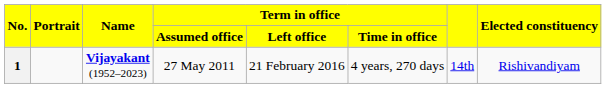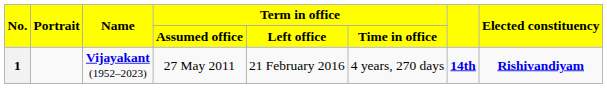(462, 65) normal -> (463, 65) bold
(539, 65) normal -> (541, 65) bold
